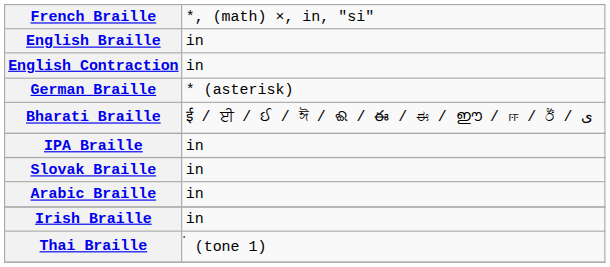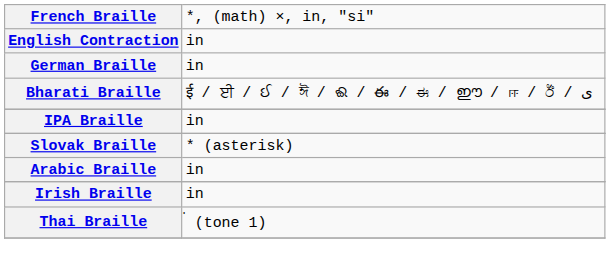- row: (93, 41)
(240, 90) * (asterisk) -> (195, 65) in
(195, 170) in -> (240, 145) * (asterisk)
